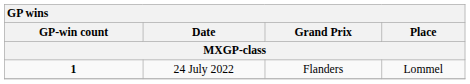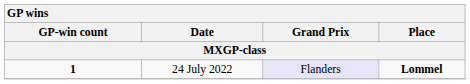(323, 69) no background -> (321, 69) lavender background
(423, 69) normal -> (422, 69) bold
